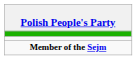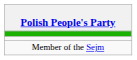(68, 48) bold -> (68, 48) normal
